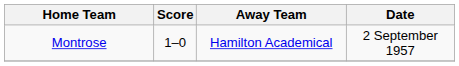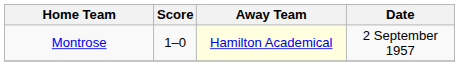(271, 43) no background -> (271, 43) lightyellow background
